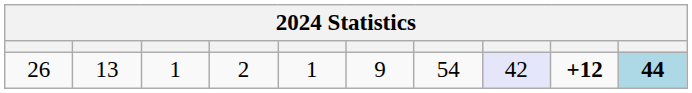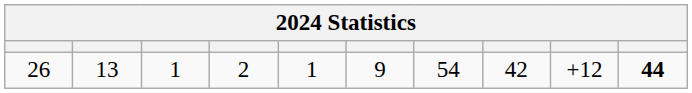(516, 69) lavender background -> (516, 69) no background
(585, 69) bold -> (585, 69) normal
(653, 69) lightblue background -> (653, 69) no background
